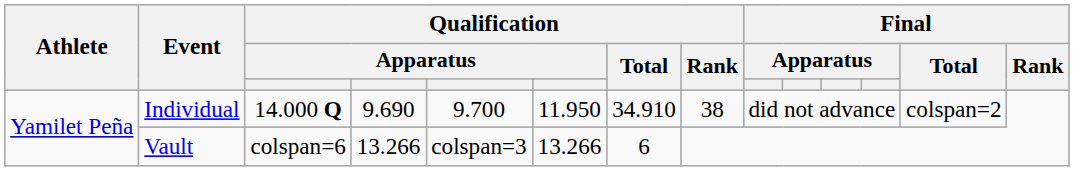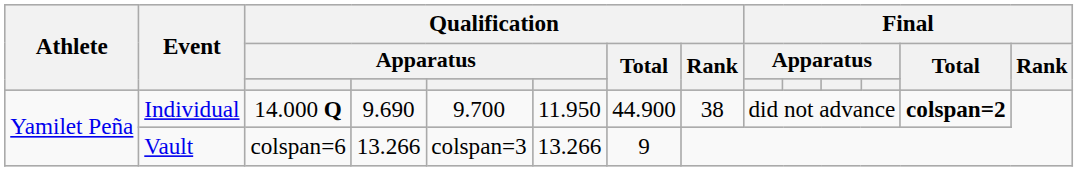(644, 108) 34.910 -> (644, 108) 44.900
(954, 108) normal -> (956, 108) bold
(644, 147) 6 -> (644, 147) 9
